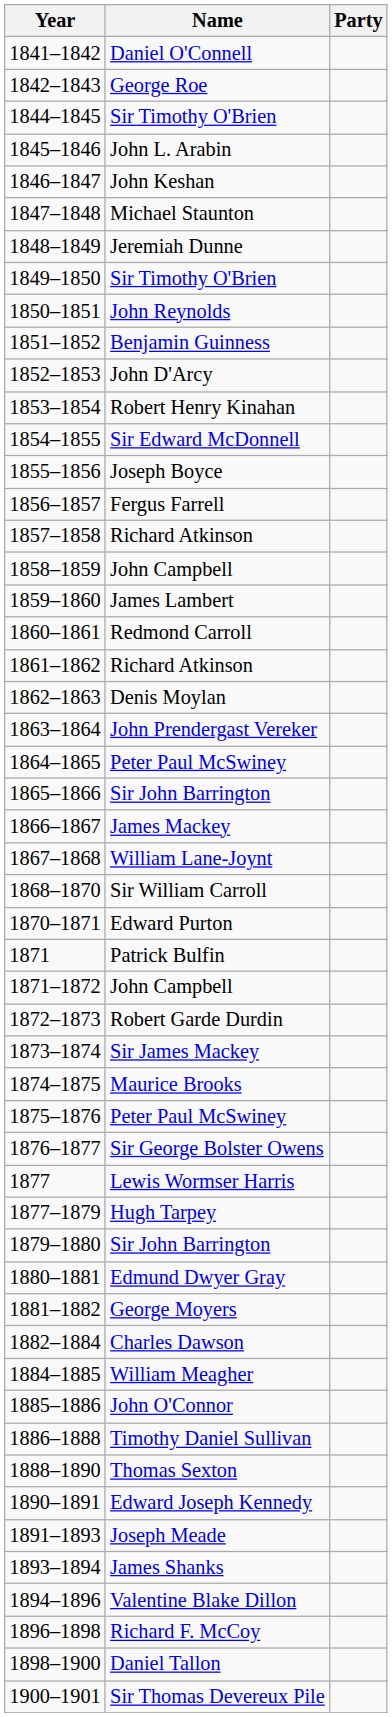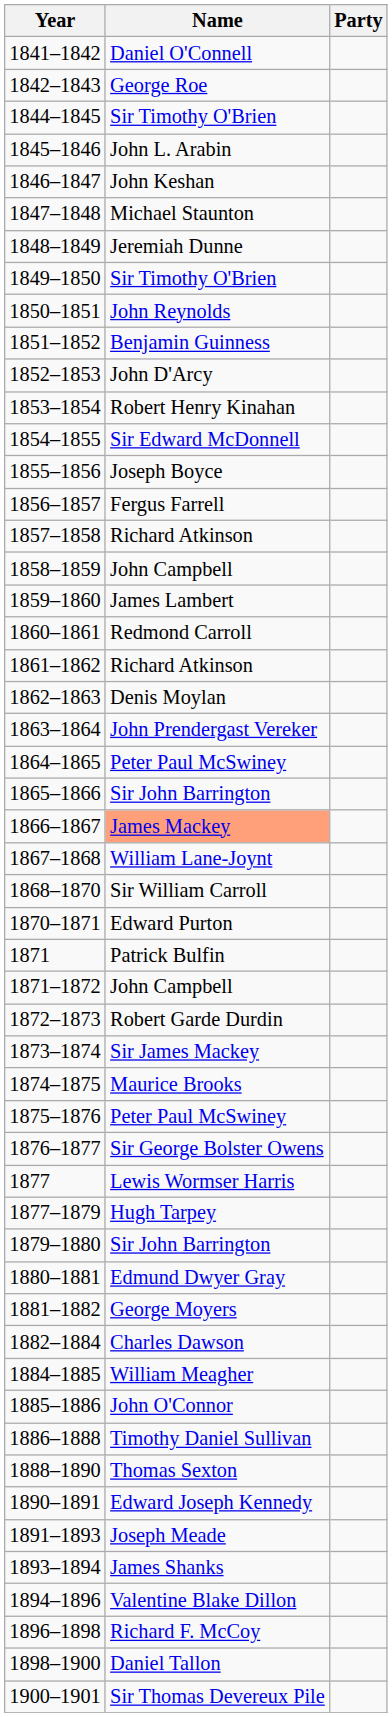(170, 826) no background -> (170, 826) lightsalmon background
